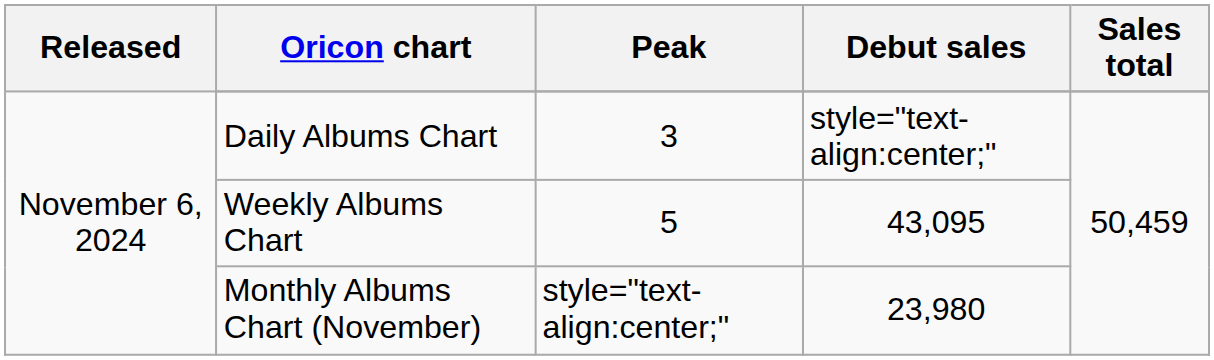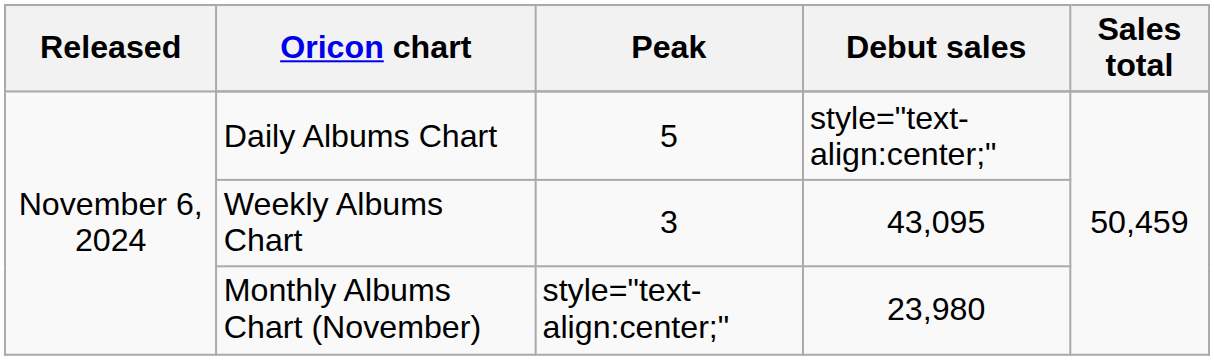(669, 135) 3 -> (669, 135) 5
(669, 222) 5 -> (669, 222) 3
